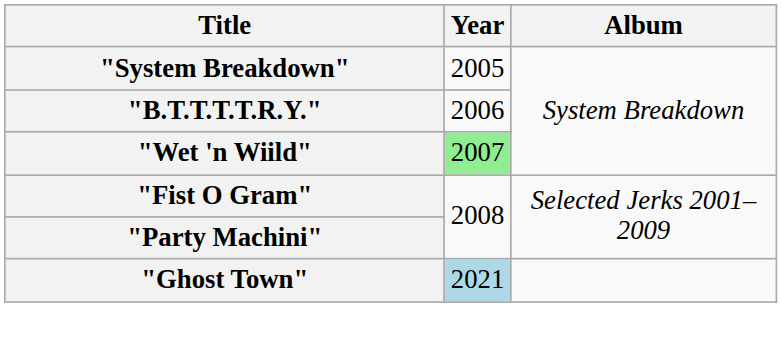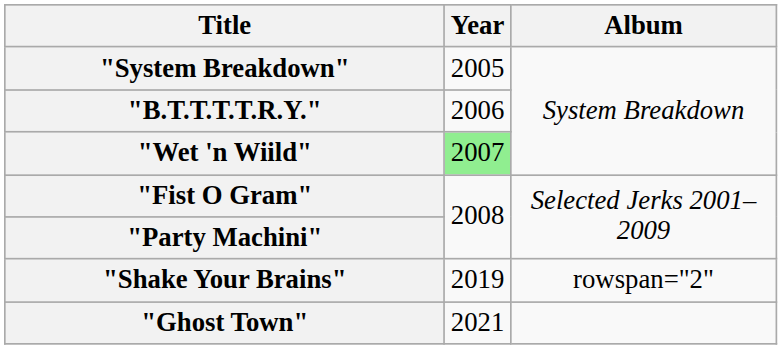+ row: (225, 279)
(478, 279) lightblue background -> (478, 322) no background
